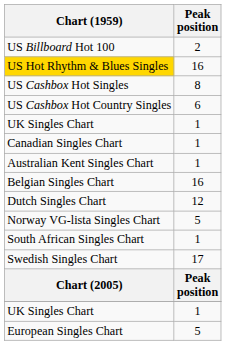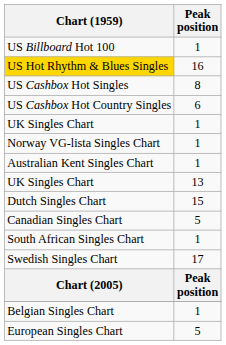(198, 47) 2 -> (198, 47) 1
(65, 143) Canadian Singles Chart -> (84, 143) Norway VG-lista Singles Chart
(61, 182) Belgian Singles Chart -> (50, 182) UK Singles Chart
(198, 182) 16 -> (198, 182) 13
(198, 201) 12 -> (198, 201) 15
(84, 220) Norway VG-lista Singles Chart -> (65, 220) Canadian Singles Chart
(50, 311) UK Singles Chart -> (61, 311) Belgian Singles Chart
